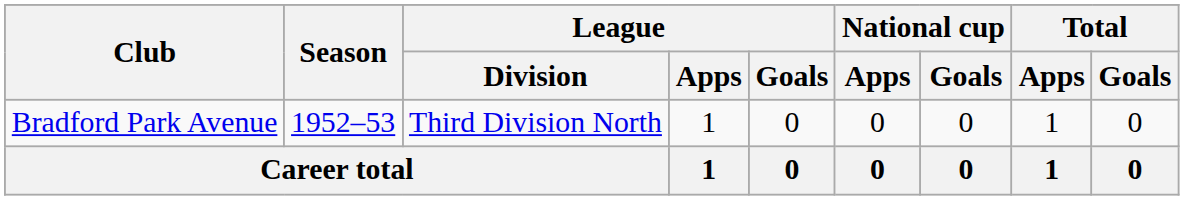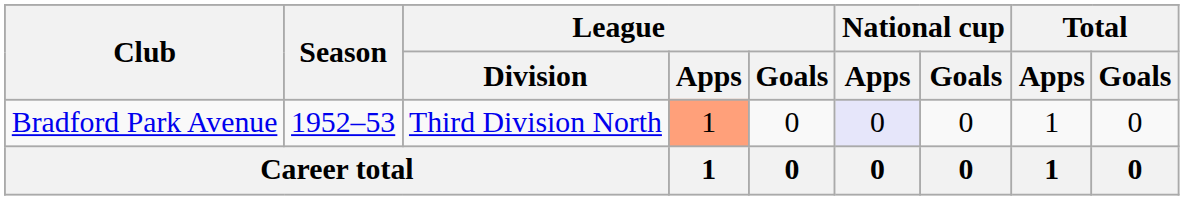(709, 122) no background -> (709, 122) lightsalmon background
(878, 122) no background -> (878, 122) lavender background
